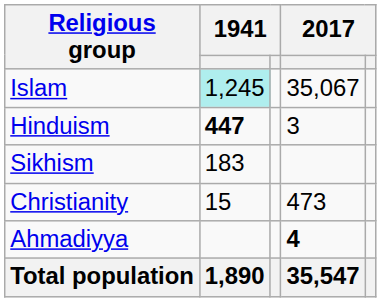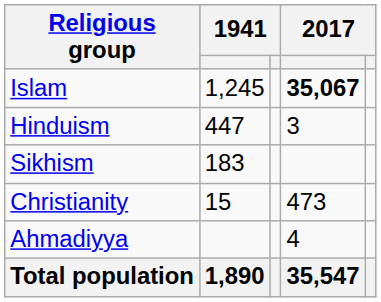(235, 88) paleturquoise background -> (235, 88) no background
(323, 88) normal -> (323, 88) bold
(225, 125) bold -> (225, 125) normal
(293, 239) bold -> (293, 239) normal
